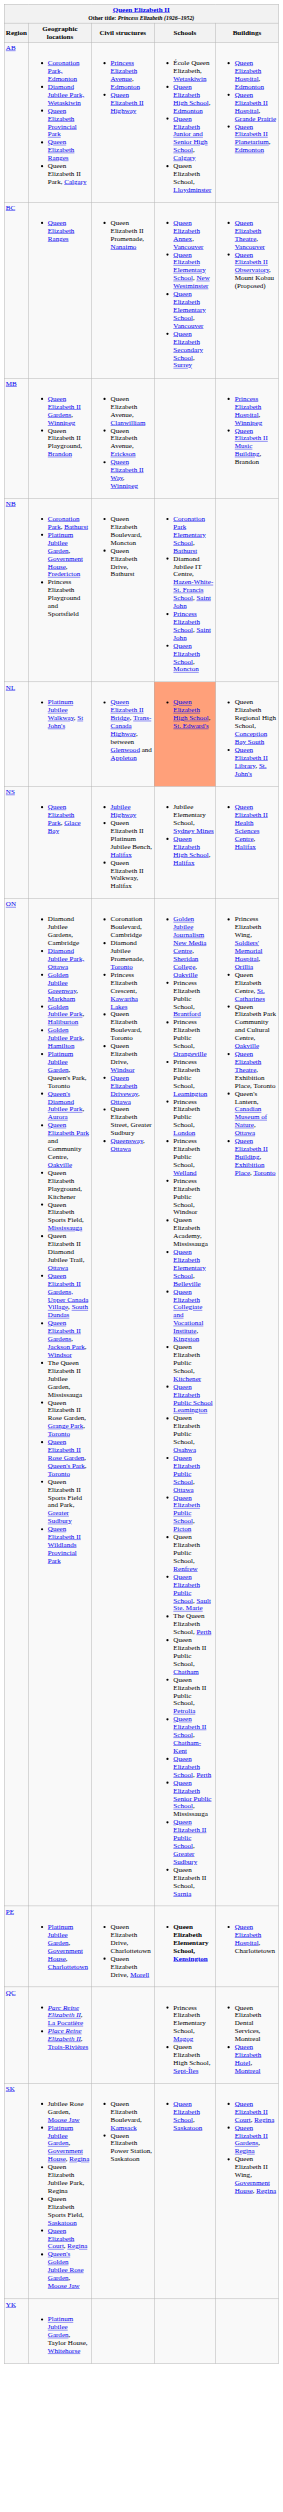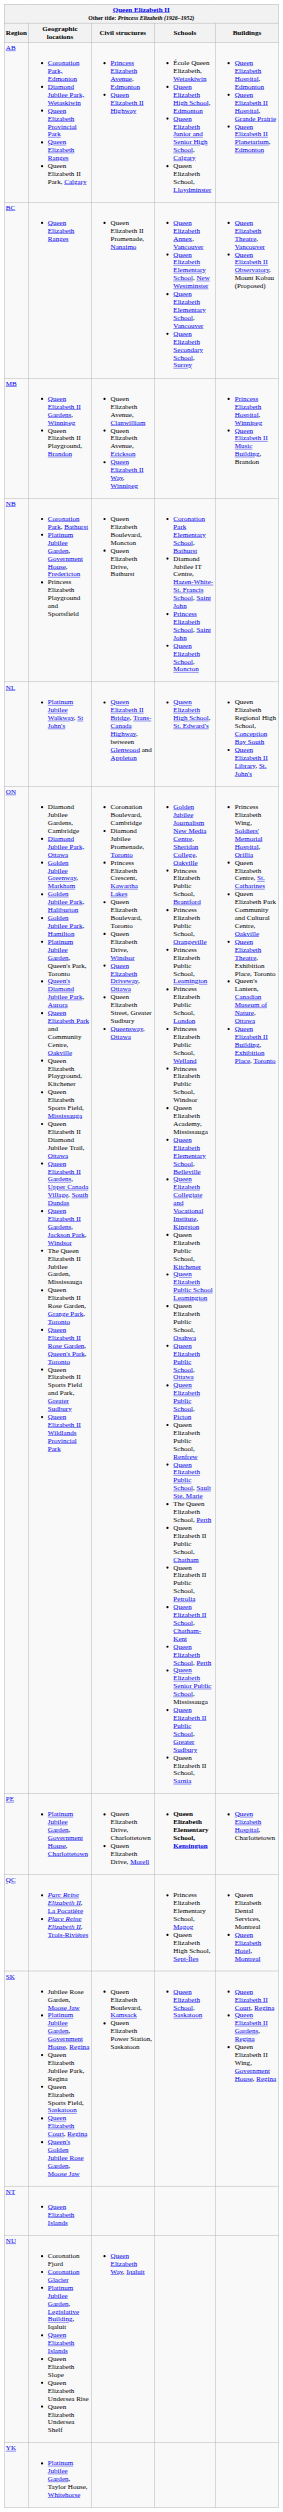(185, 714) lightsalmon background -> (185, 714) no background
- row: (10, 792)
+ row: (11, 2192)
+ row: (11, 2241)
